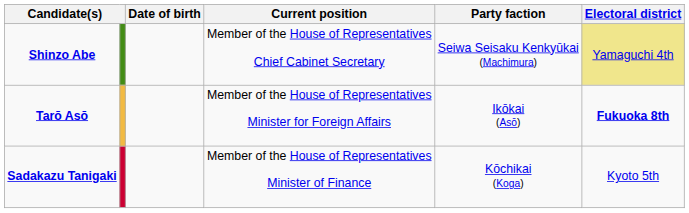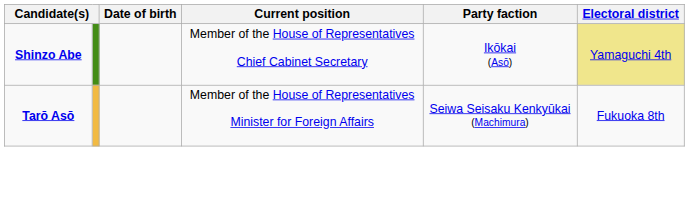(508, 54) Seiwa Seisaku Kenkyūkai (Machimura) -> (500, 54) Ikōkai (Asō)
(508, 115) Ikōkai (Asō) -> (500, 115) Seiwa Seisaku Kenkyūkai (Machimura)
(633, 115) bold -> (631, 115) normal
- row: (62, 176)
